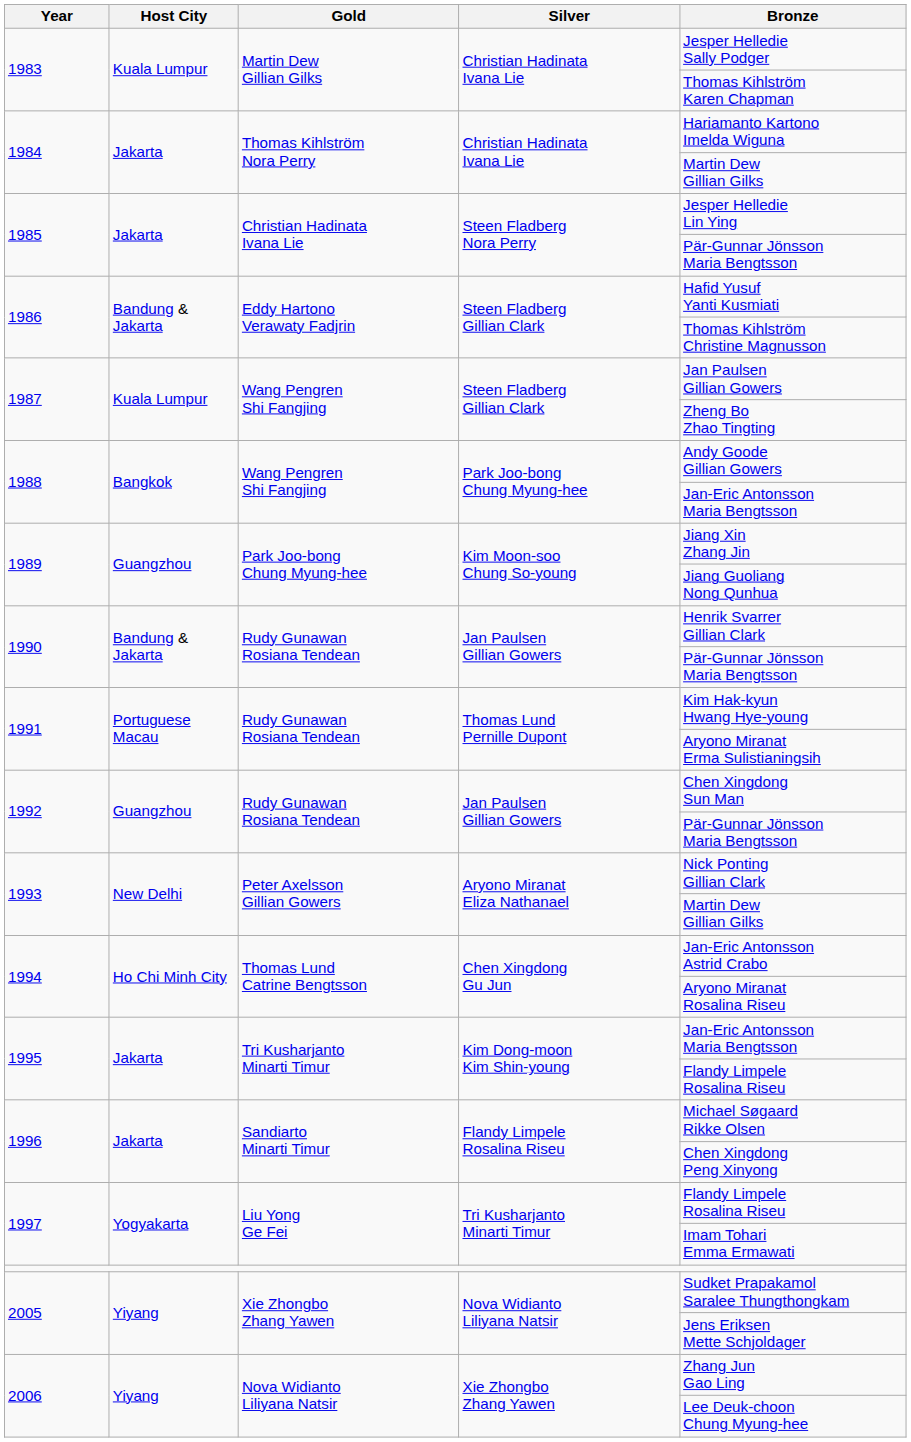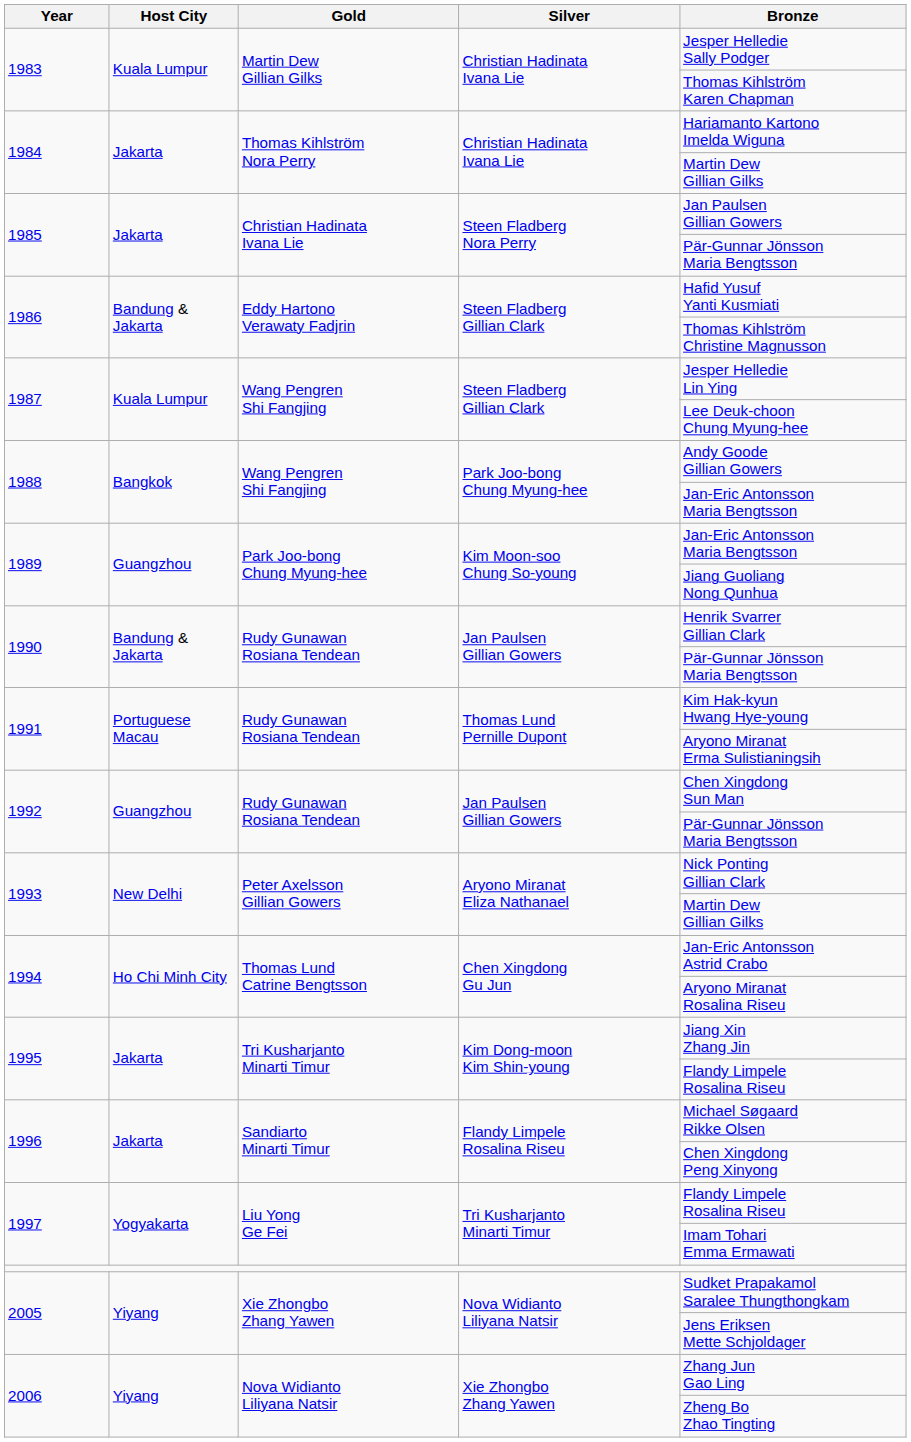(735, 214) Jesper Helledie Lin Ying -> (733, 214) Jan Paulsen Gillian Gowers
(733, 378) Jan Paulsen Gillian Gowers -> (735, 378) Jesper Helledie Lin Ying
(729, 420) Zheng Bo Zhao Tingting -> (746, 420) Lee Deuk-choon Chung Myung-hee
(716, 543) Jiang Xin Zhang Jin -> (749, 543) Jan-Eric Antonsson Maria Bengtsson
(749, 1038) Jan-Eric Antonsson Maria Bengtsson -> (716, 1038) Jiang Xin Zhang Jin
(746, 1416) Lee Deuk-choon Chung Myung-hee -> (729, 1416) Zheng Bo Zhao Tingting
